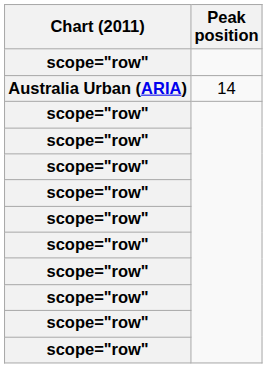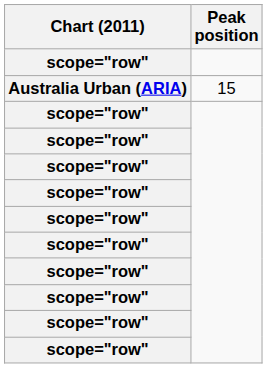(227, 88) 14 -> (227, 88) 15
